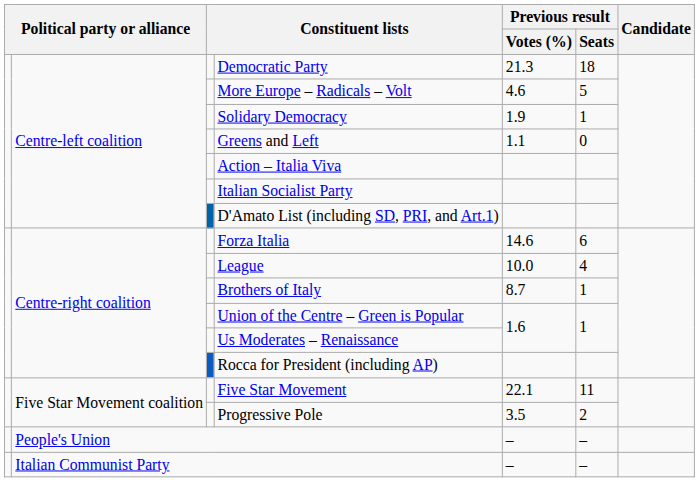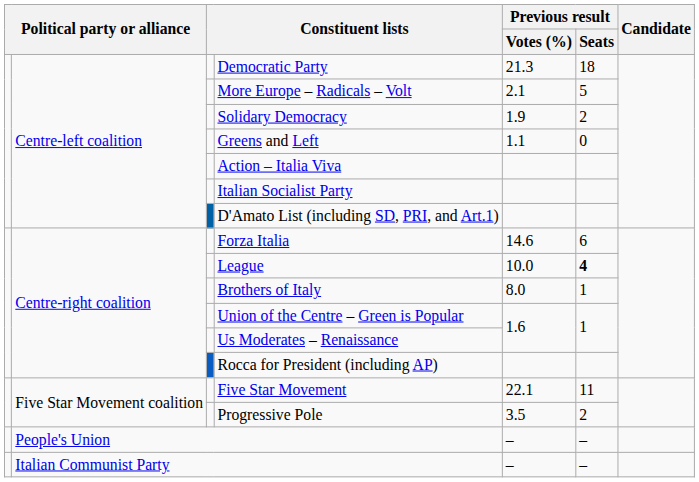(516, 91) 4.6 -> (516, 91) 2.1
(583, 116) 1 -> (583, 116) 2
(583, 265) normal -> (583, 265) bold
(516, 290) 8.7 -> (516, 290) 8.0
